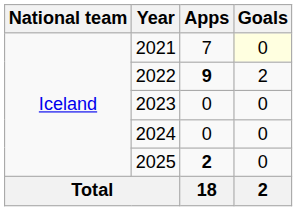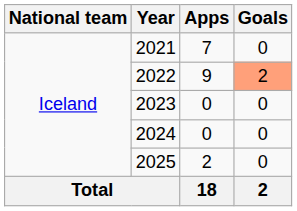(263, 47) lightyellow background -> (263, 47) no background
(207, 76) bold -> (207, 76) normal
(263, 76) no background -> (263, 76) lightsalmon background
(207, 162) bold -> (207, 162) normal
